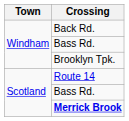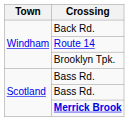(74, 44) Bass Rd. -> (74, 44) Route 14
(74, 76) Route 14 -> (74, 76) Bass Rd.
